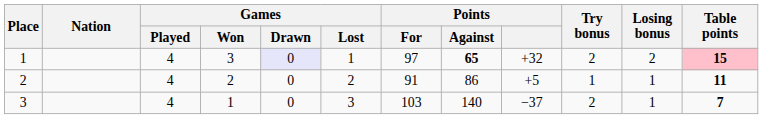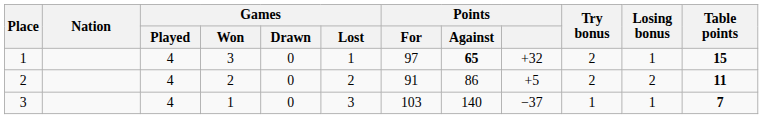(291, 59) lavender background -> (291, 59) no background
(652, 59) 2 -> (652, 59) 1
(720, 59) pink background -> (720, 59) no background
(592, 80) 1 -> (592, 80) 2
(652, 80) 1 -> (652, 80) 2
(592, 102) 2 -> (592, 102) 1
